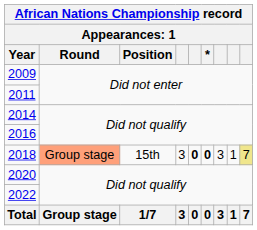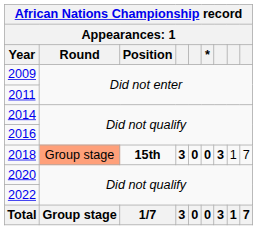(148, 154) normal -> (148, 154) bold
(182, 154) normal -> (182, 154) bold
(220, 154) normal -> (220, 154) bold
(246, 154) khaki background -> (246, 154) no background
